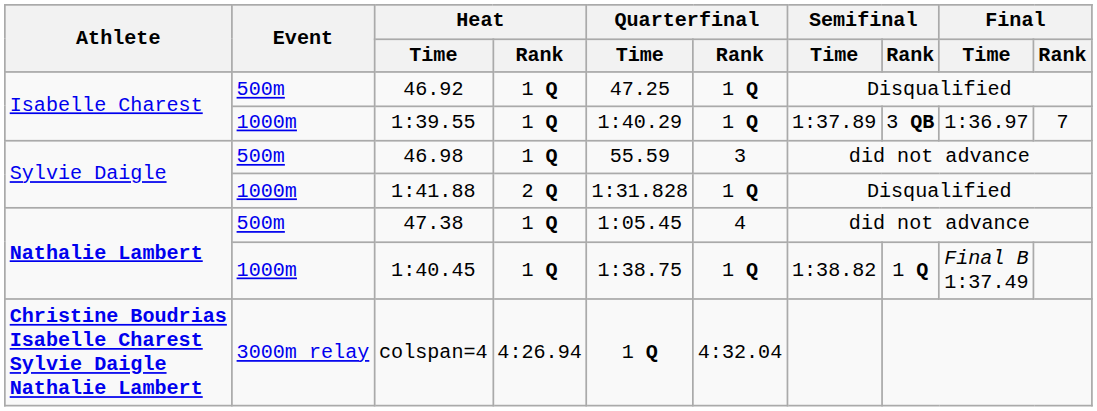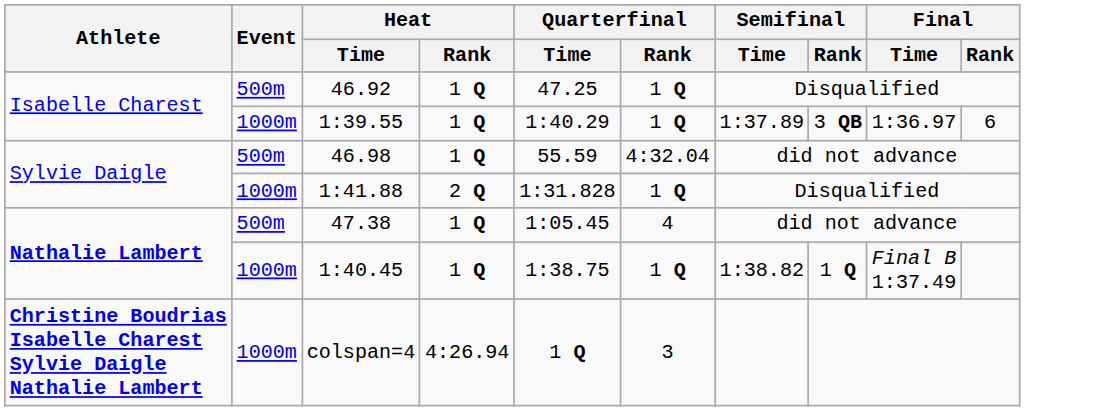(1062, 123) 7 -> (990, 123) 6
(740, 157) 3 -> (668, 157) 4:32.04
(303, 352) 3000m relay -> (267, 352) 1000m
(740, 352) 4:32.04 -> (668, 352) 3
